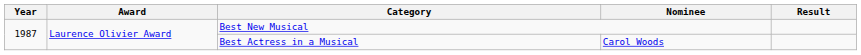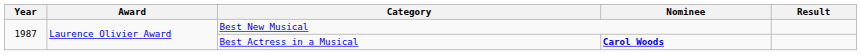(633, 42) normal -> (633, 42) bold
